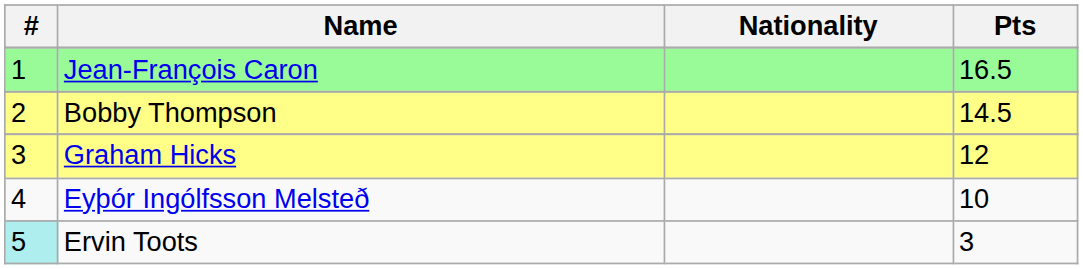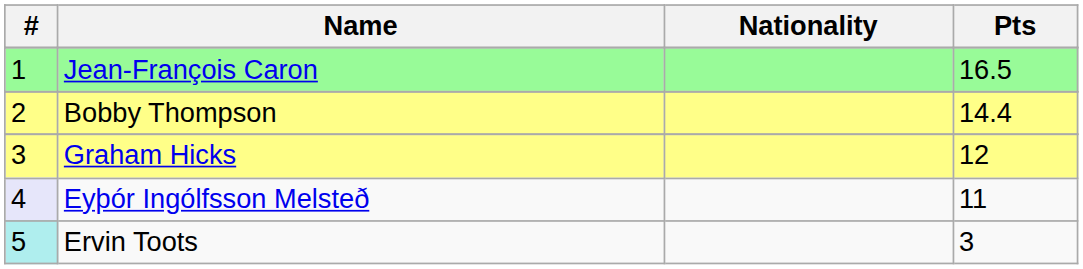(985, 112) 14.5 -> (985, 112) 14.4
(19, 198) no background -> (19, 198) lavender background
(974, 198) 10 -> (973, 198) 11
